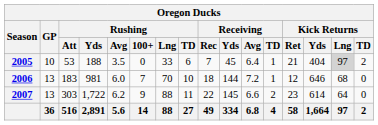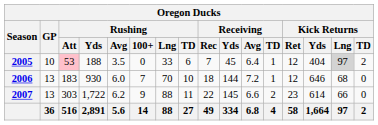(69, 62) no background -> (69, 62) pink background
(293, 62) 21 -> (293, 62) 12
(93, 78) 981 -> (93, 78) 930
(343, 95) 64 -> (343, 95) 66
